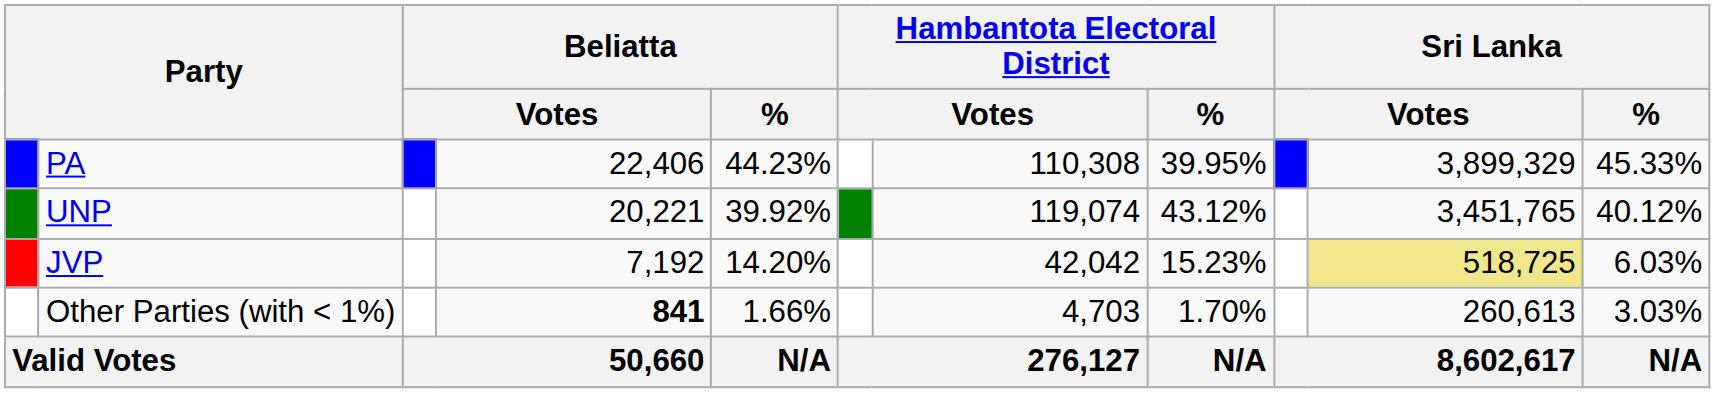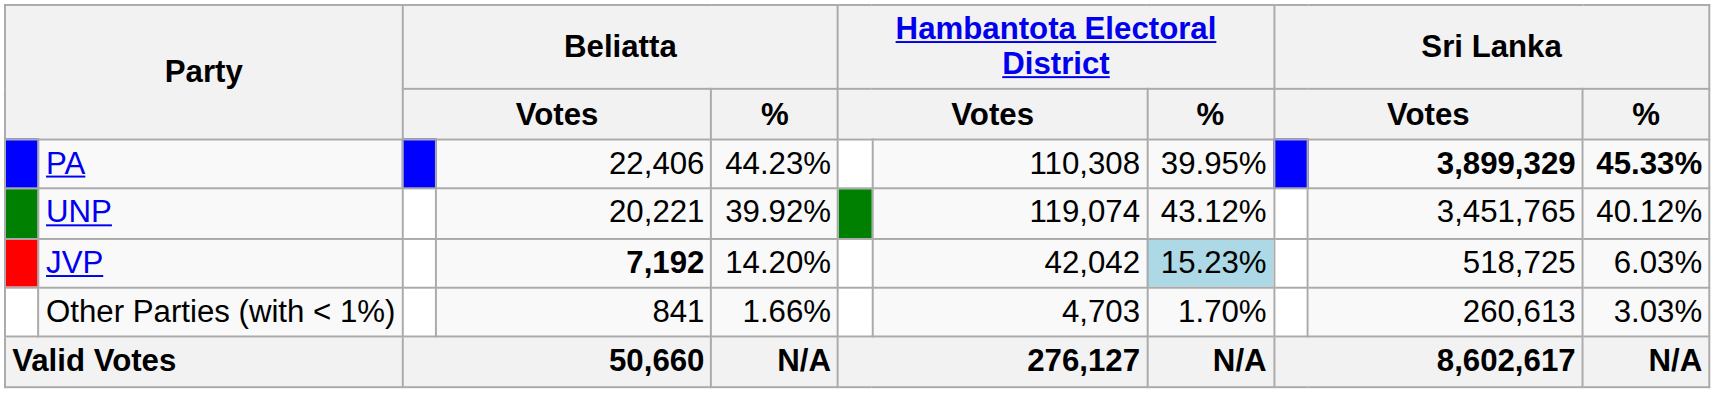(1506, 163) normal -> (1506, 163) bold
(1649, 163) normal -> (1649, 163) bold
(665, 262) normal -> (665, 262) bold
(1214, 262) no background -> (1214, 262) lightblue background
(1519, 262) khaki background -> (1519, 262) no background
(678, 311) bold -> (678, 311) normal
